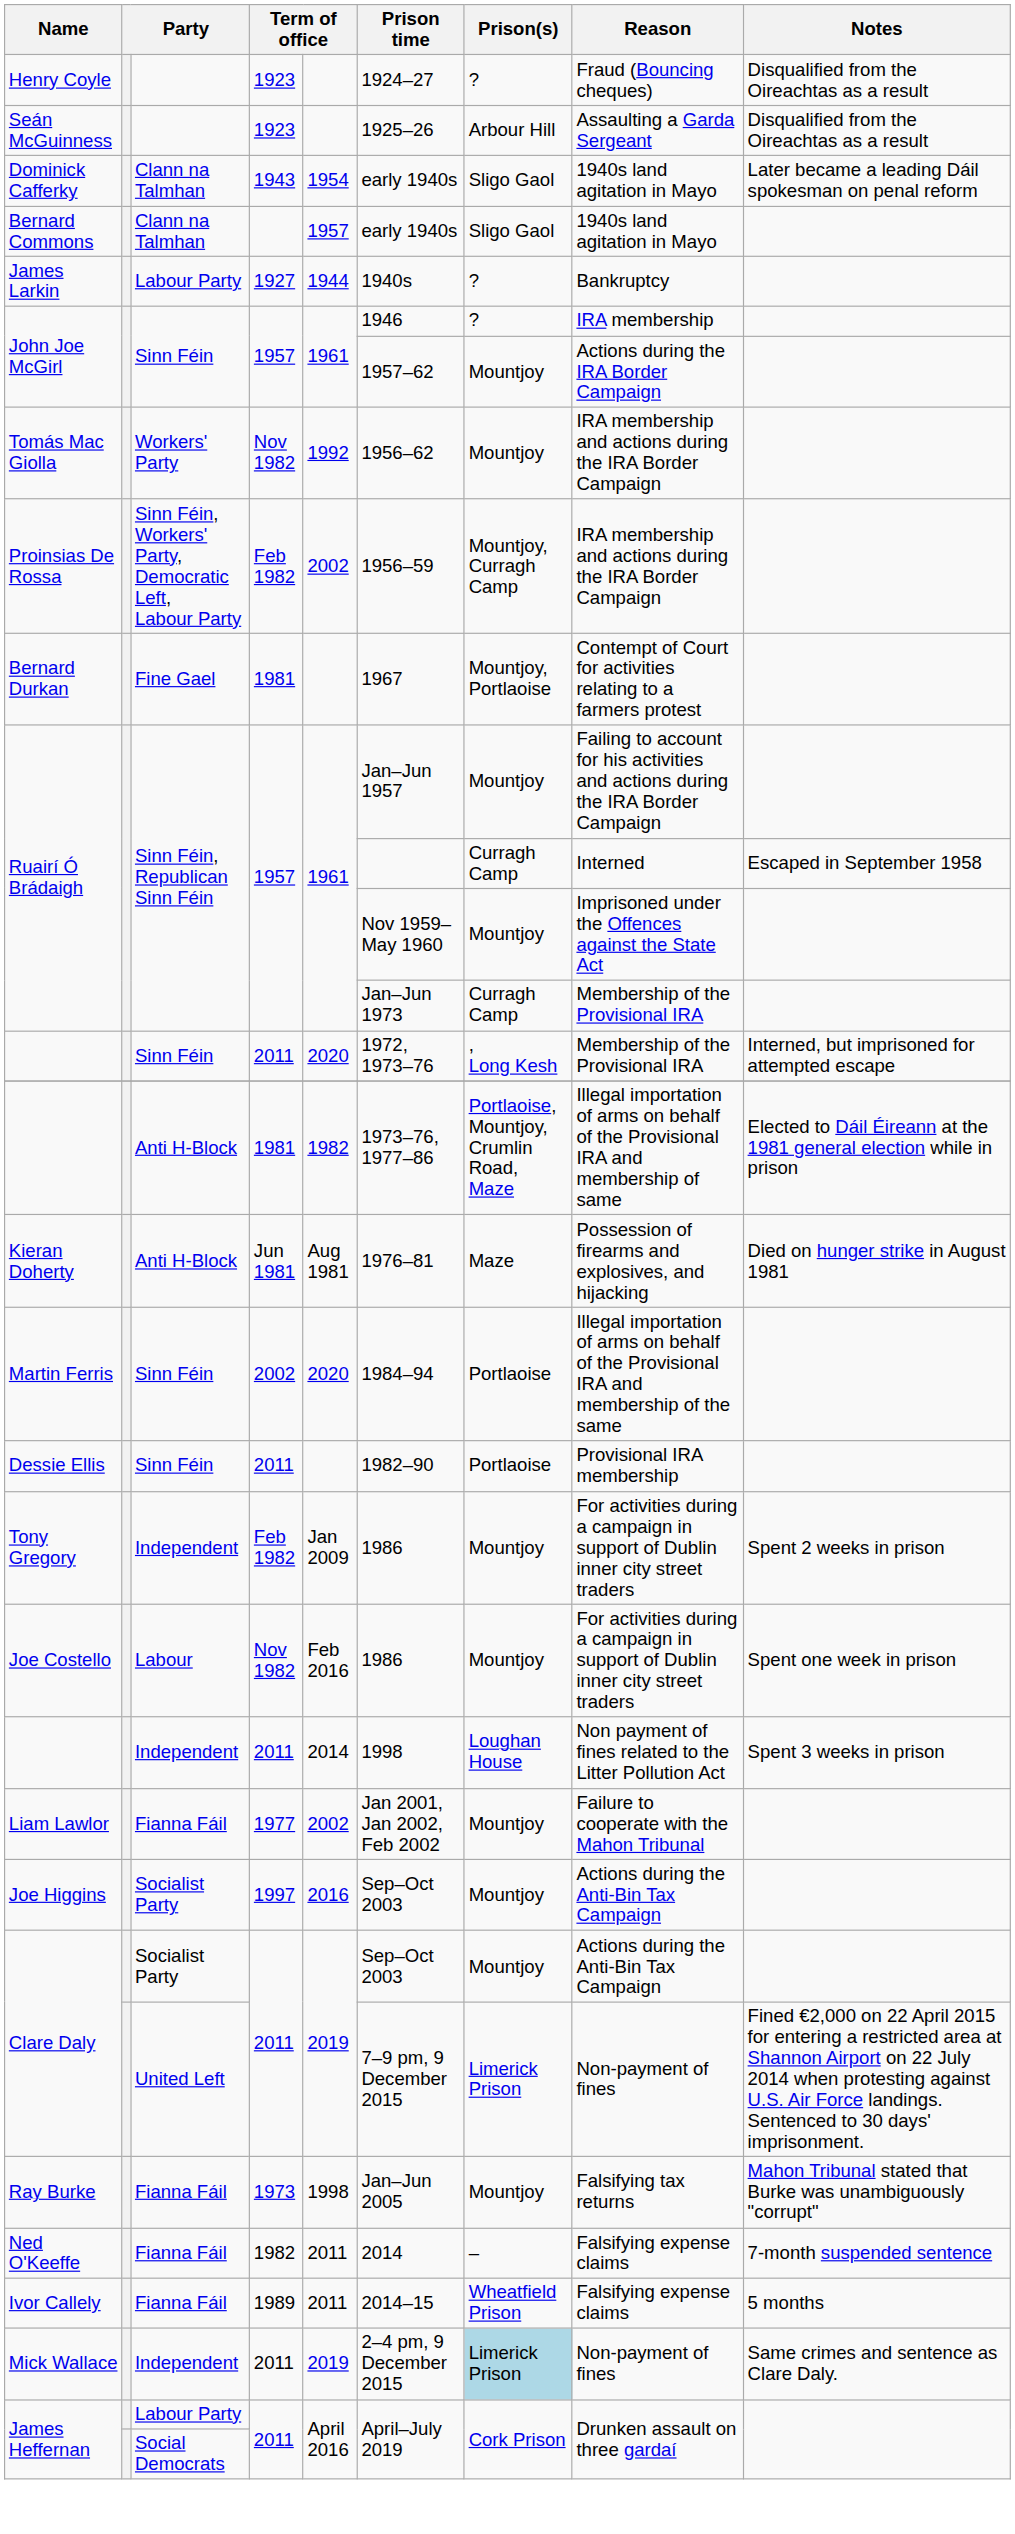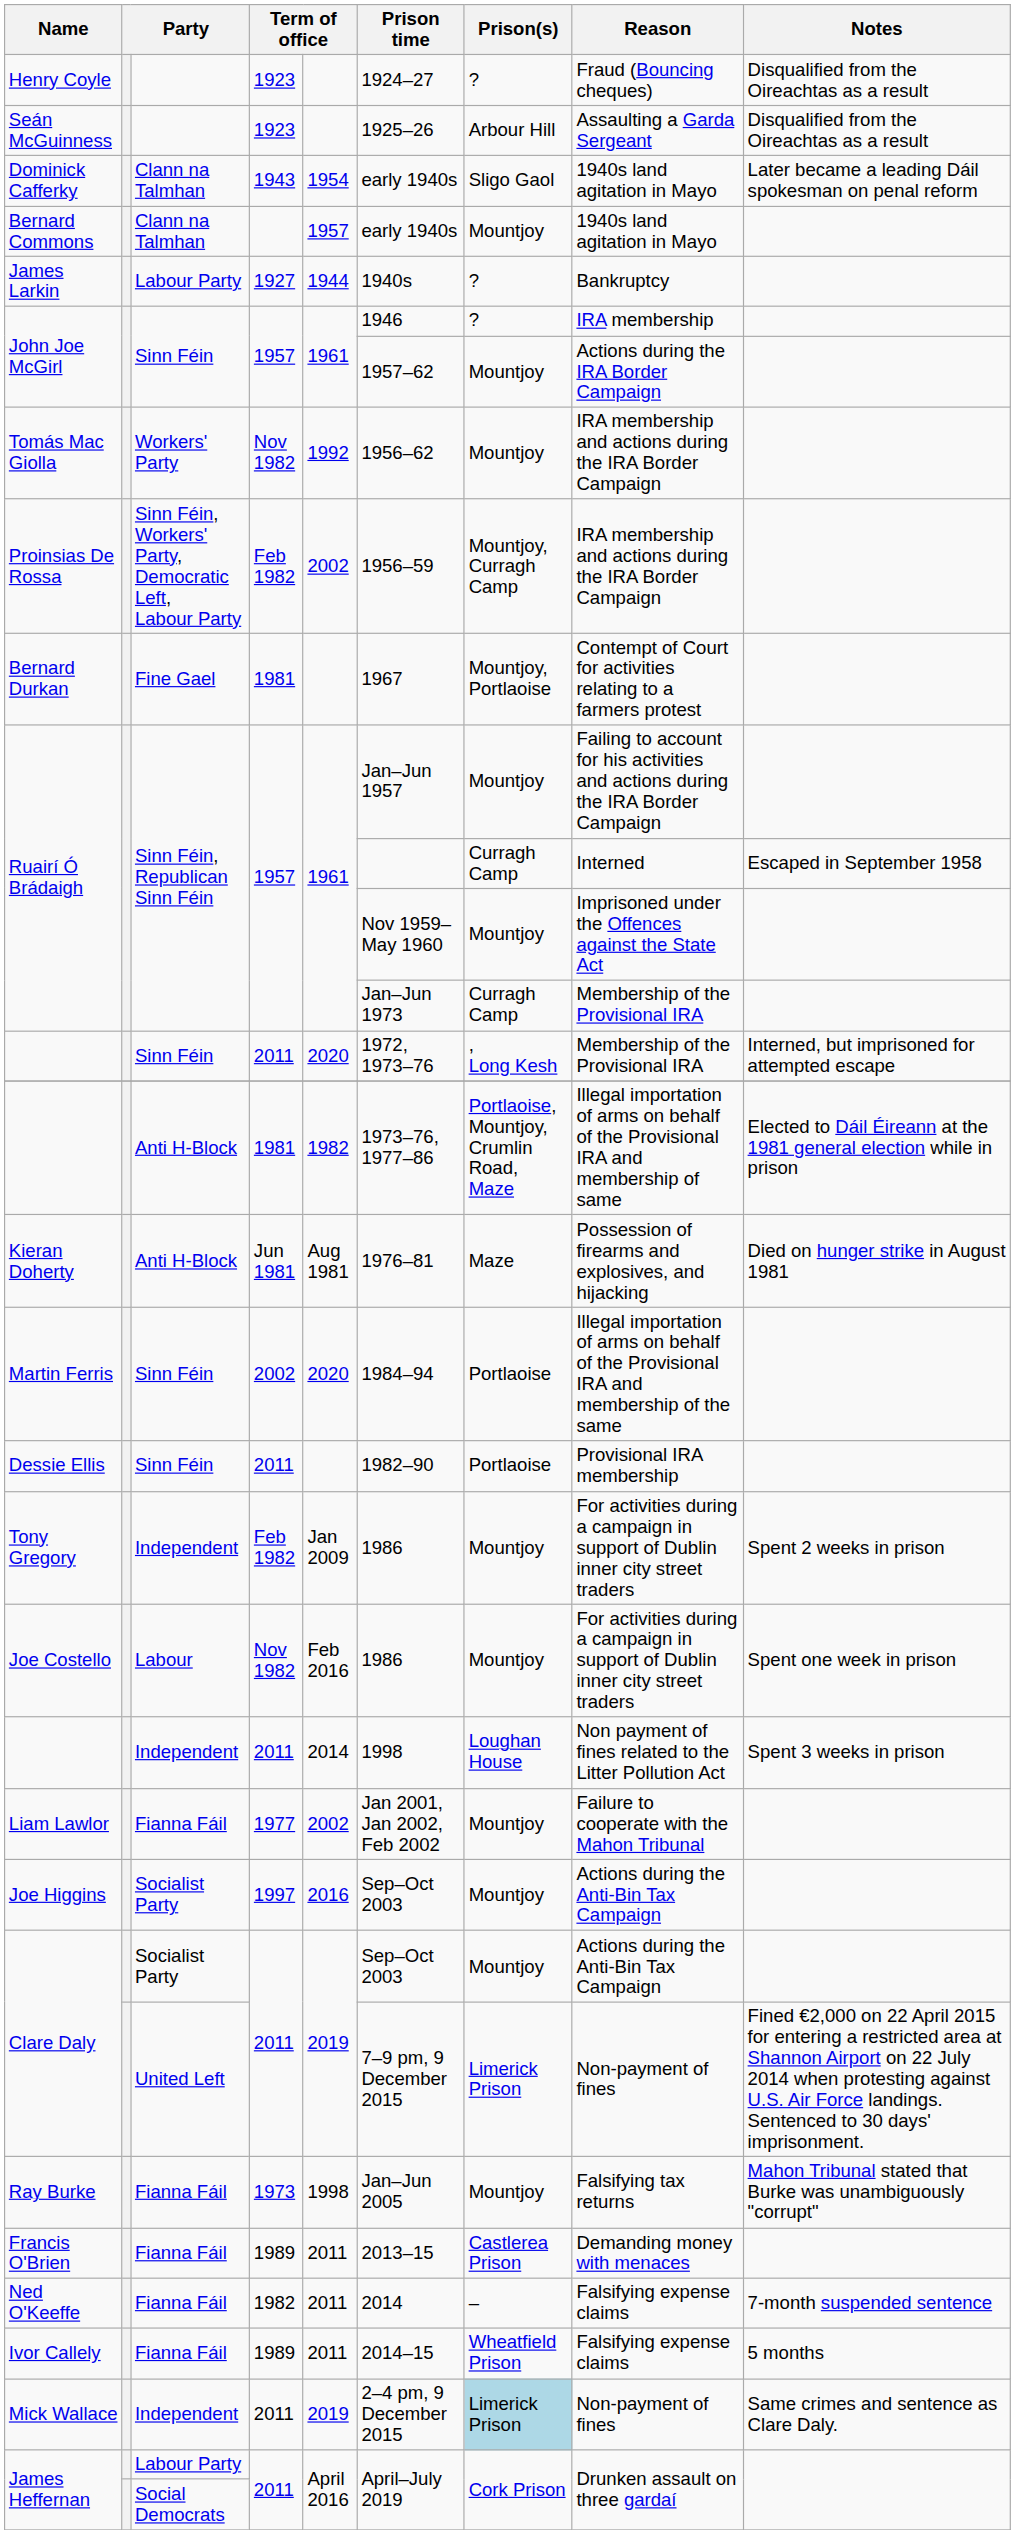(511, 230) Sligo Gaol -> (506, 230) Mountjoy
+ row: (40, 2252)
